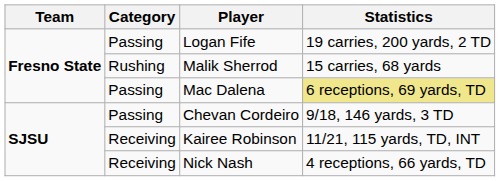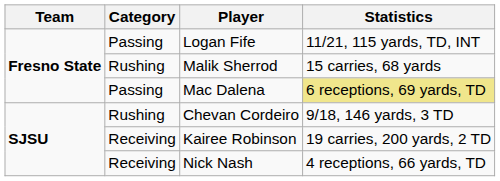(399, 41) 19 carries, 200 yards, 2 TD -> (393, 41) 11/21, 115 yards, TD, INT
(136, 114) Passing -> (137, 114) Rushing
(393, 138) 11/21, 115 yards, TD, INT -> (399, 138) 19 carries, 200 yards, 2 TD
